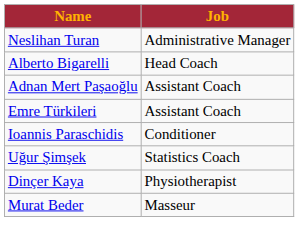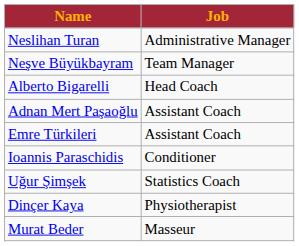+ row: (71, 63)
